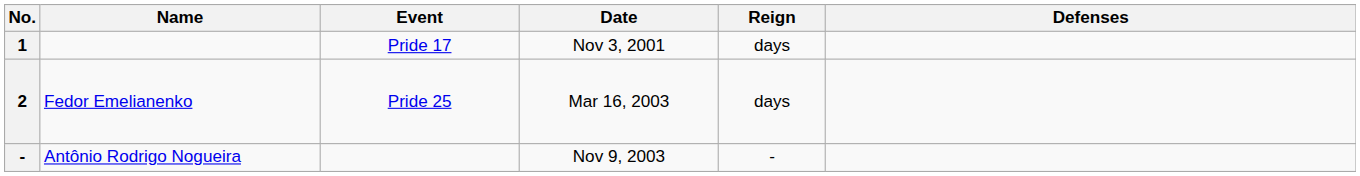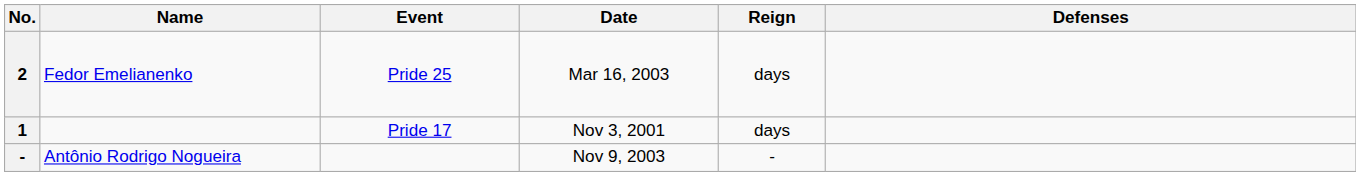rows swapped: (22, 45) <-> (22, 101)
